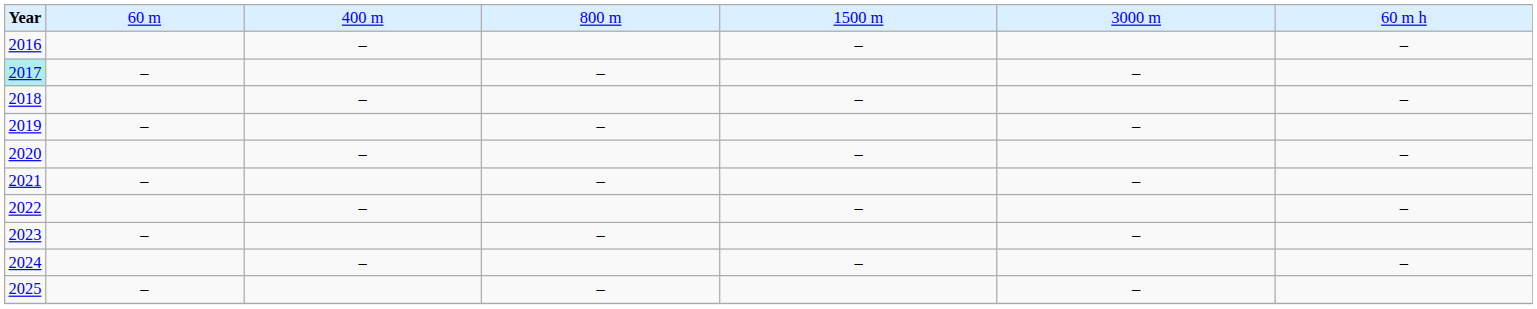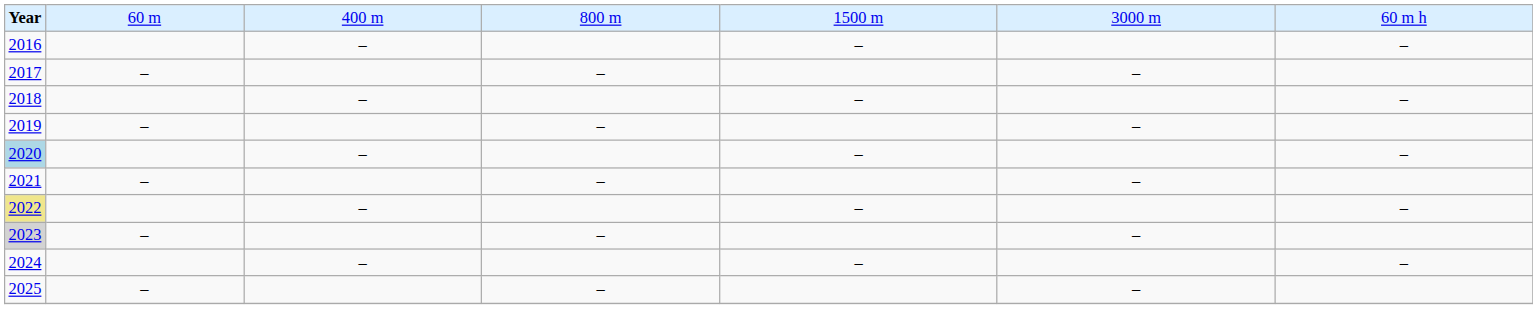(25, 71) paleturquoise background -> (25, 71) no background
(25, 153) no background -> (25, 153) lightblue background
(25, 207) no background -> (25, 207) khaki background
(25, 234) no background -> (25, 234) lightgrey background
